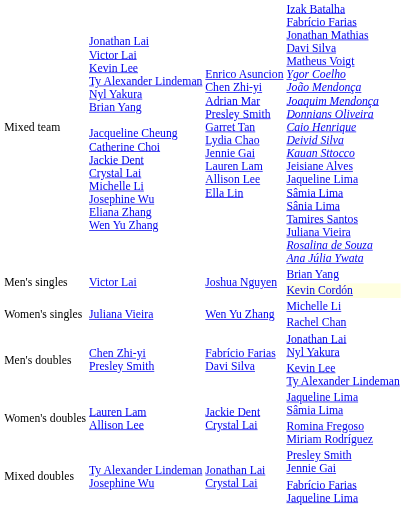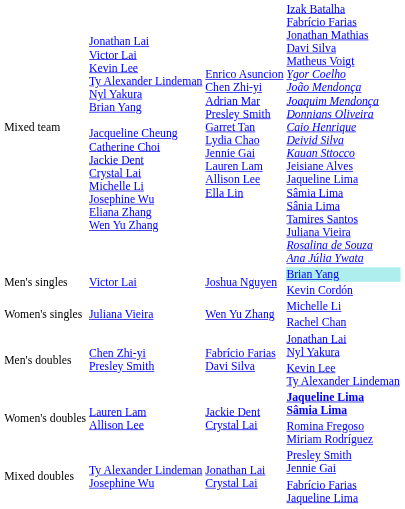(313, 274) no background -> (313, 274) paleturquoise background
(320, 290) lightyellow background -> (320, 290) no background
(322, 403) normal -> (325, 403) bold
